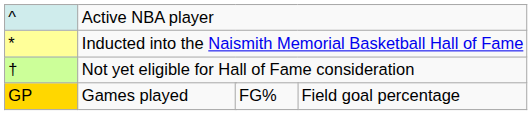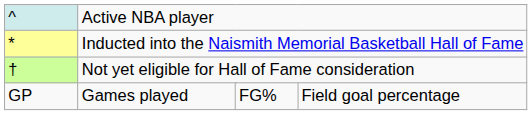(20, 95) gold background -> (20, 95) no background
